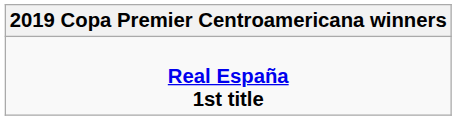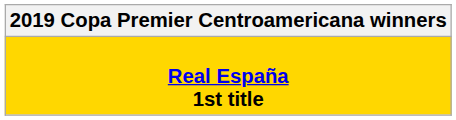(228, 87) no background -> (228, 87) gold background
